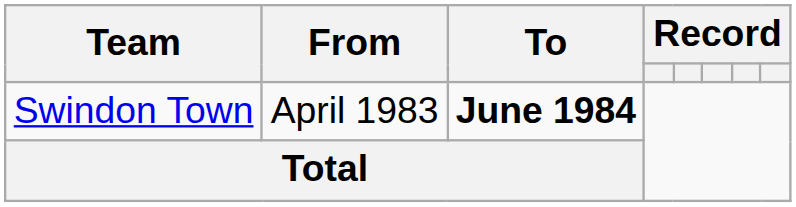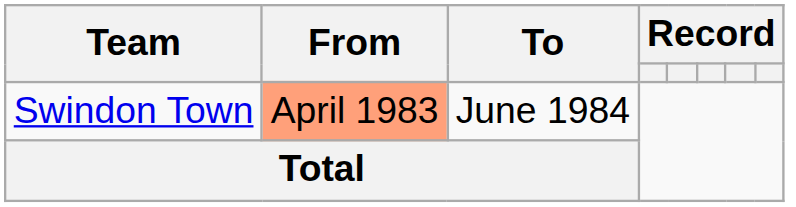(355, 110) no background -> (355, 110) lightsalmon background
(546, 110) bold -> (543, 110) normal
